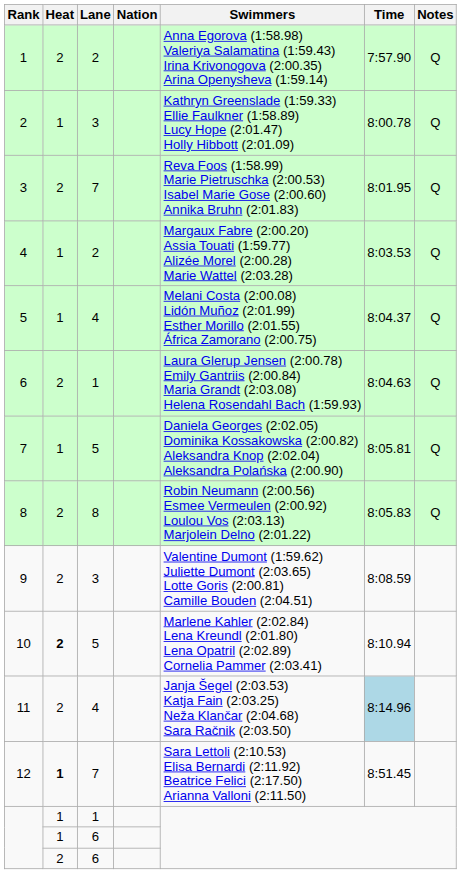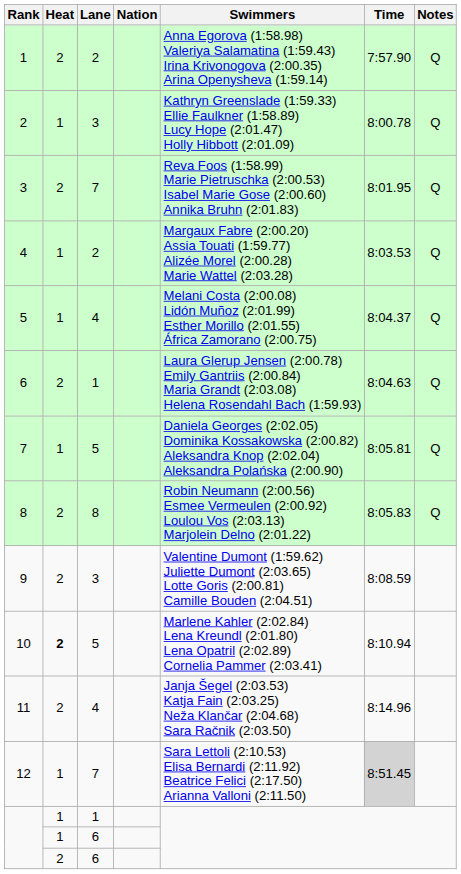(389, 708) lightblue background -> (389, 708) no background
(60, 773) bold -> (60, 773) normal
(389, 773) no background -> (389, 773) lightgrey background
